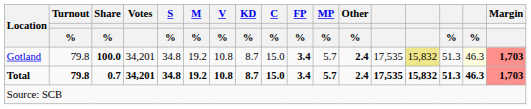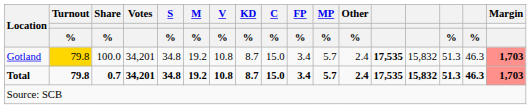(80, 56) no background -> (80, 56) gold background
(109, 56) bold -> (109, 56) normal
(304, 56) bold -> (304, 56) normal
(362, 56) bold -> (362, 56) normal
(388, 56) normal -> (388, 56) bold
(422, 56) khaki background -> (422, 56) no background
(475, 56) lightyellow background -> (475, 56) no background
